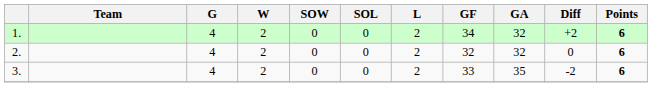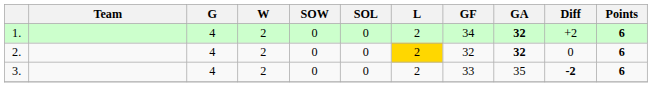(519, 33) normal -> (519, 33) bold
(417, 52) no background -> (417, 52) gold background
(519, 52) normal -> (519, 52) bold
(571, 71) normal -> (571, 71) bold
